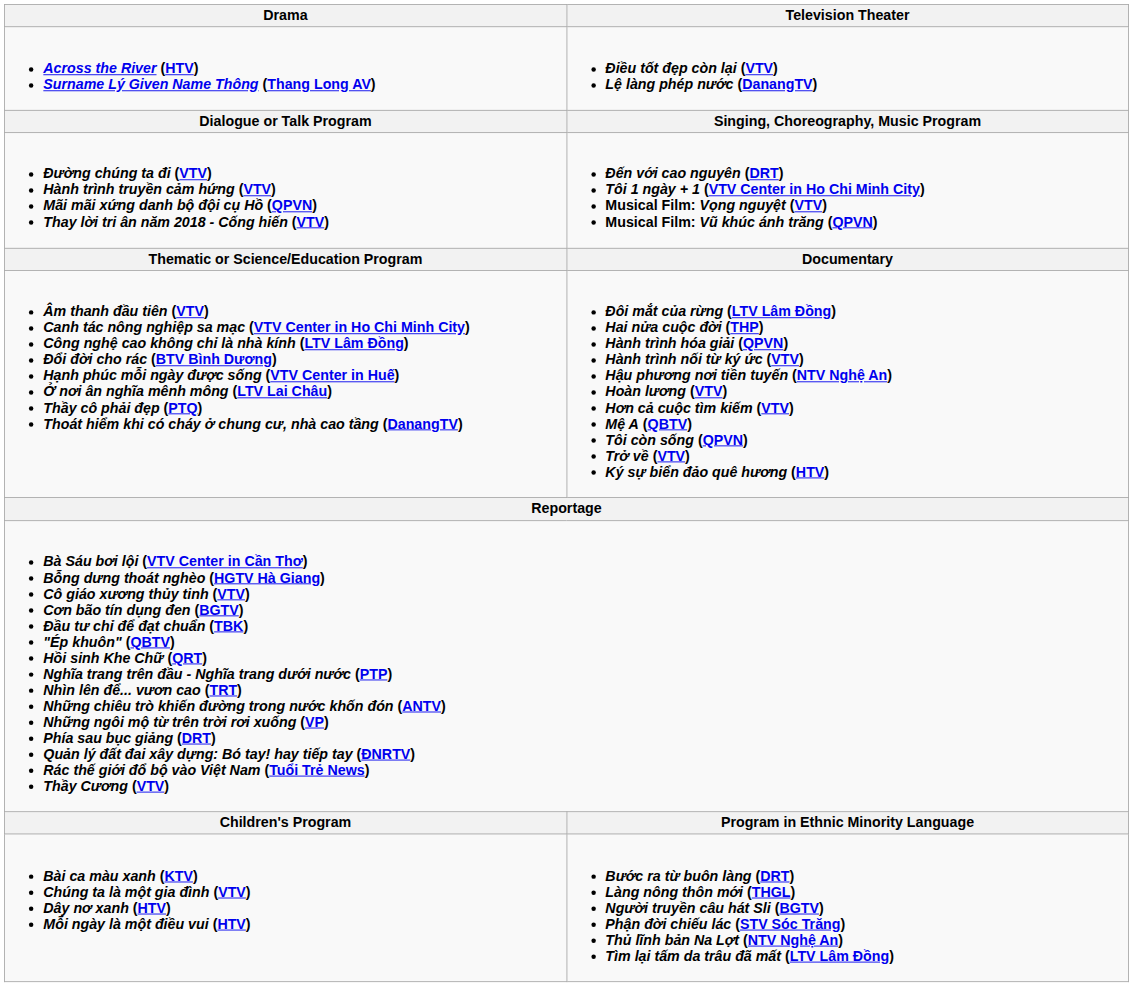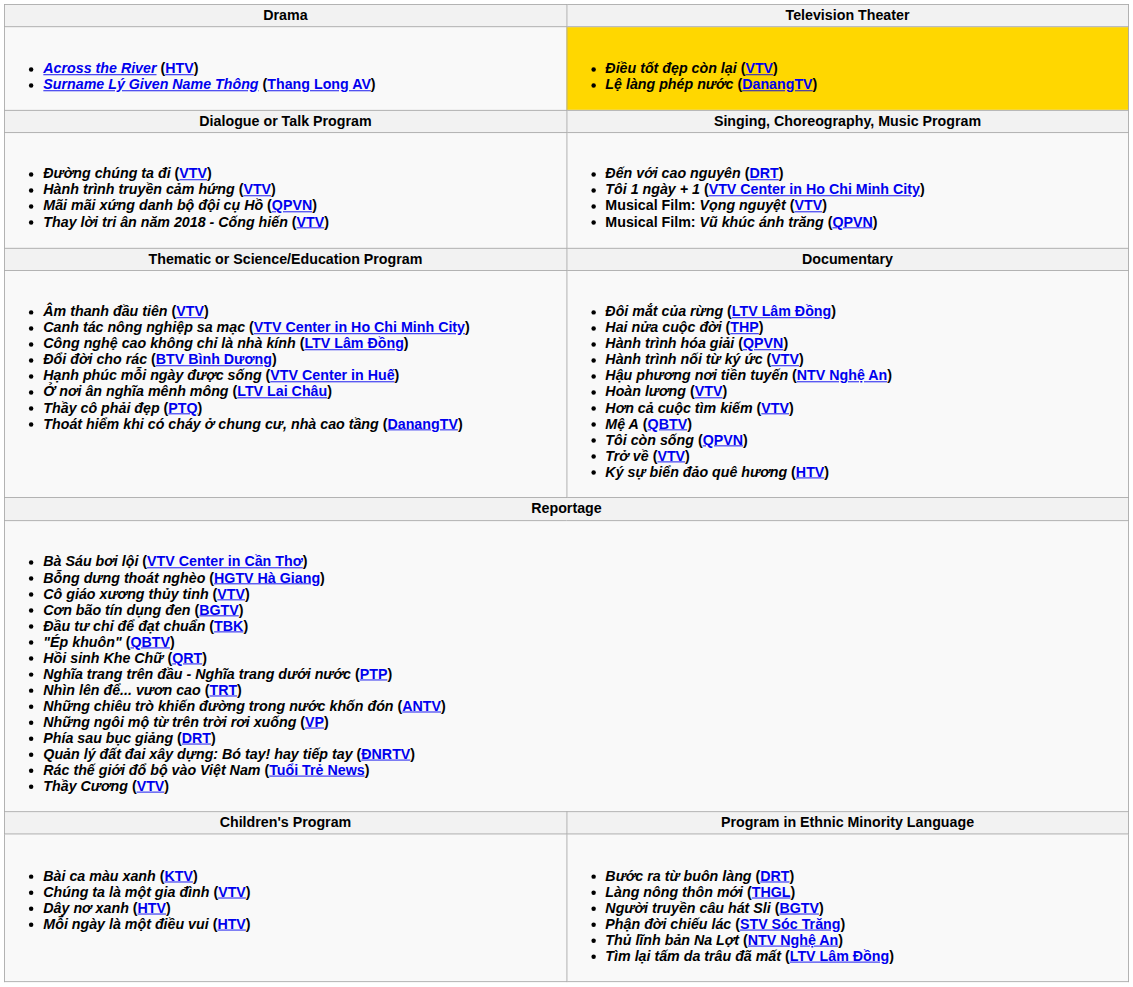(847, 77) no background -> (847, 77) gold background
